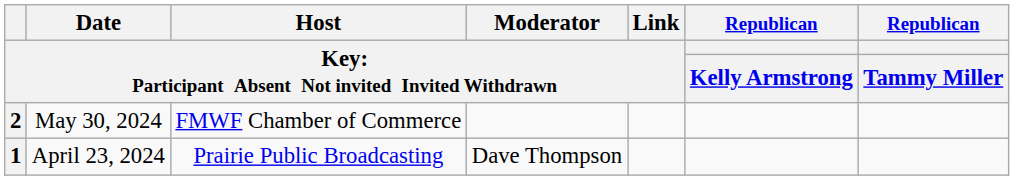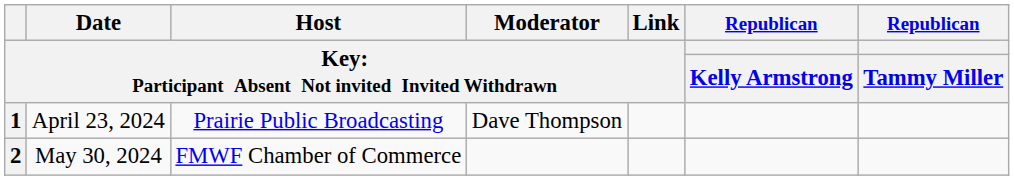rows swapped: (16, 156) <-> (16, 120)
